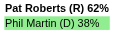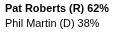(52, 23) lightgreen background -> (52, 23) no background
